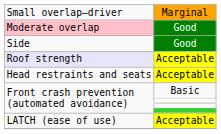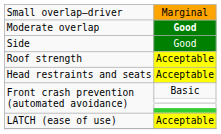(53, 28) pink background -> (53, 28) no background
(185, 28) normal -> (185, 28) bold
(44, 59) lavender background -> (44, 59) no background
